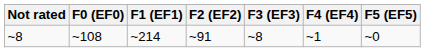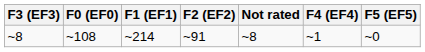columns swapped: (37, 15) <-> (274, 15)
